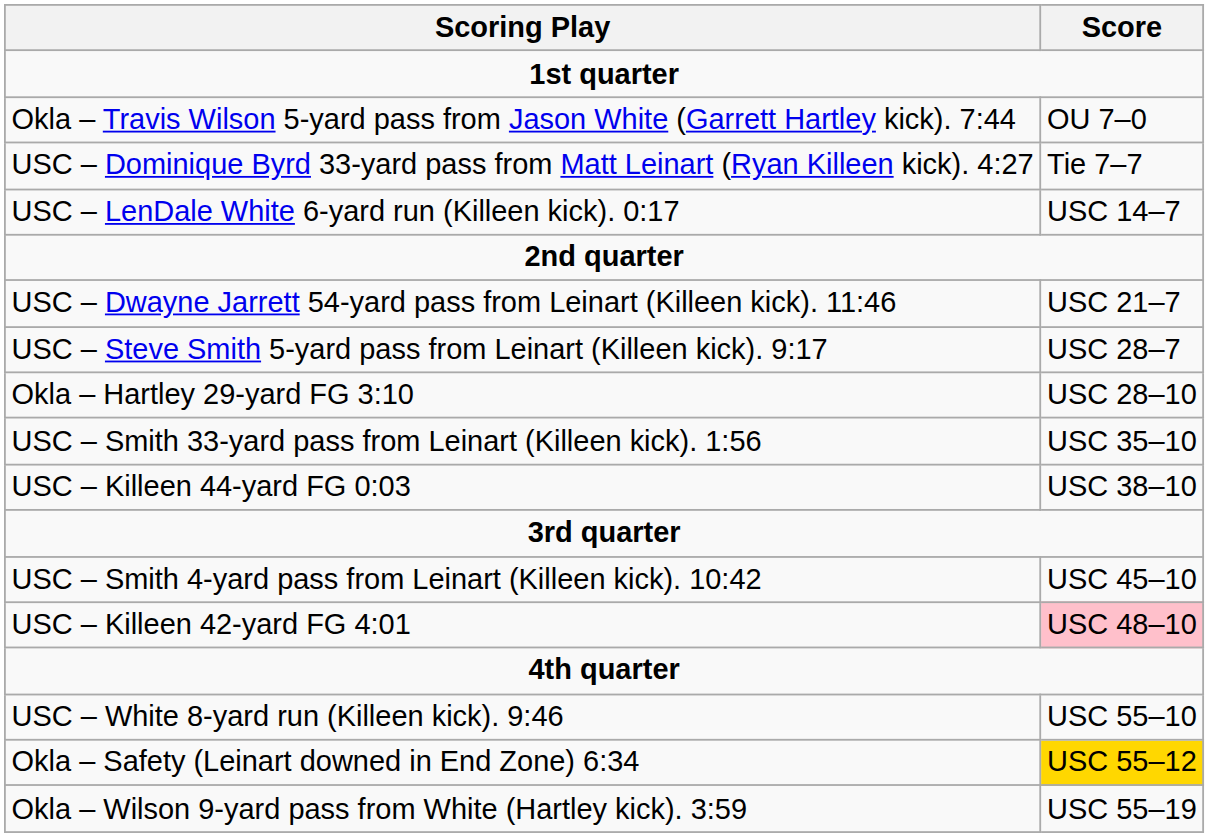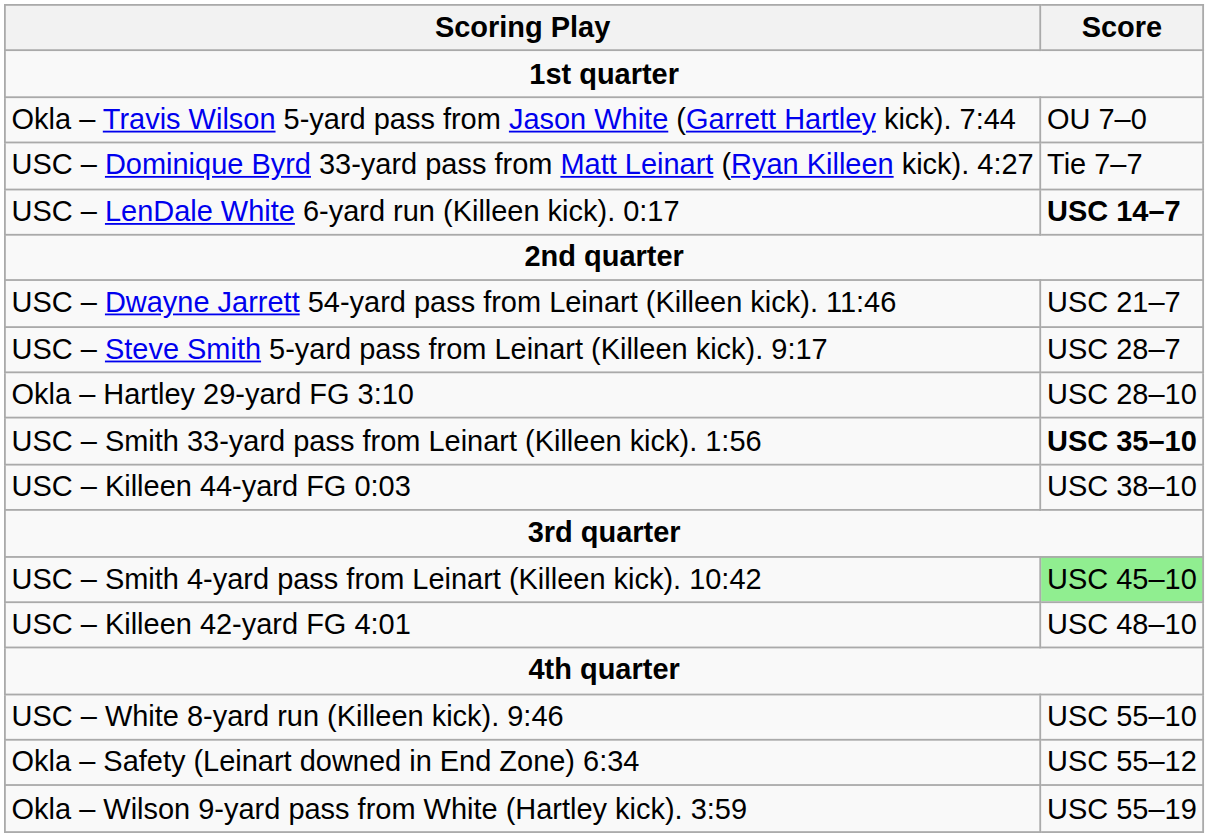(1114, 211) normal -> (1114, 211) bold
(1122, 440) normal -> (1122, 440) bold
(1122, 578) no background -> (1122, 578) lightgreen background
(1122, 624) pink background -> (1122, 624) no background
(1122, 762) gold background -> (1122, 762) no background
